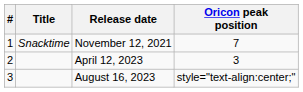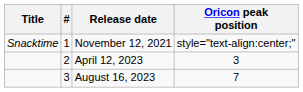columns swapped: (10, 19) <-> (44, 19)
(236, 43) 7 -> (236, 43) style="text-align:center;"
(236, 78) style="text-align:center;" -> (236, 78) 7
